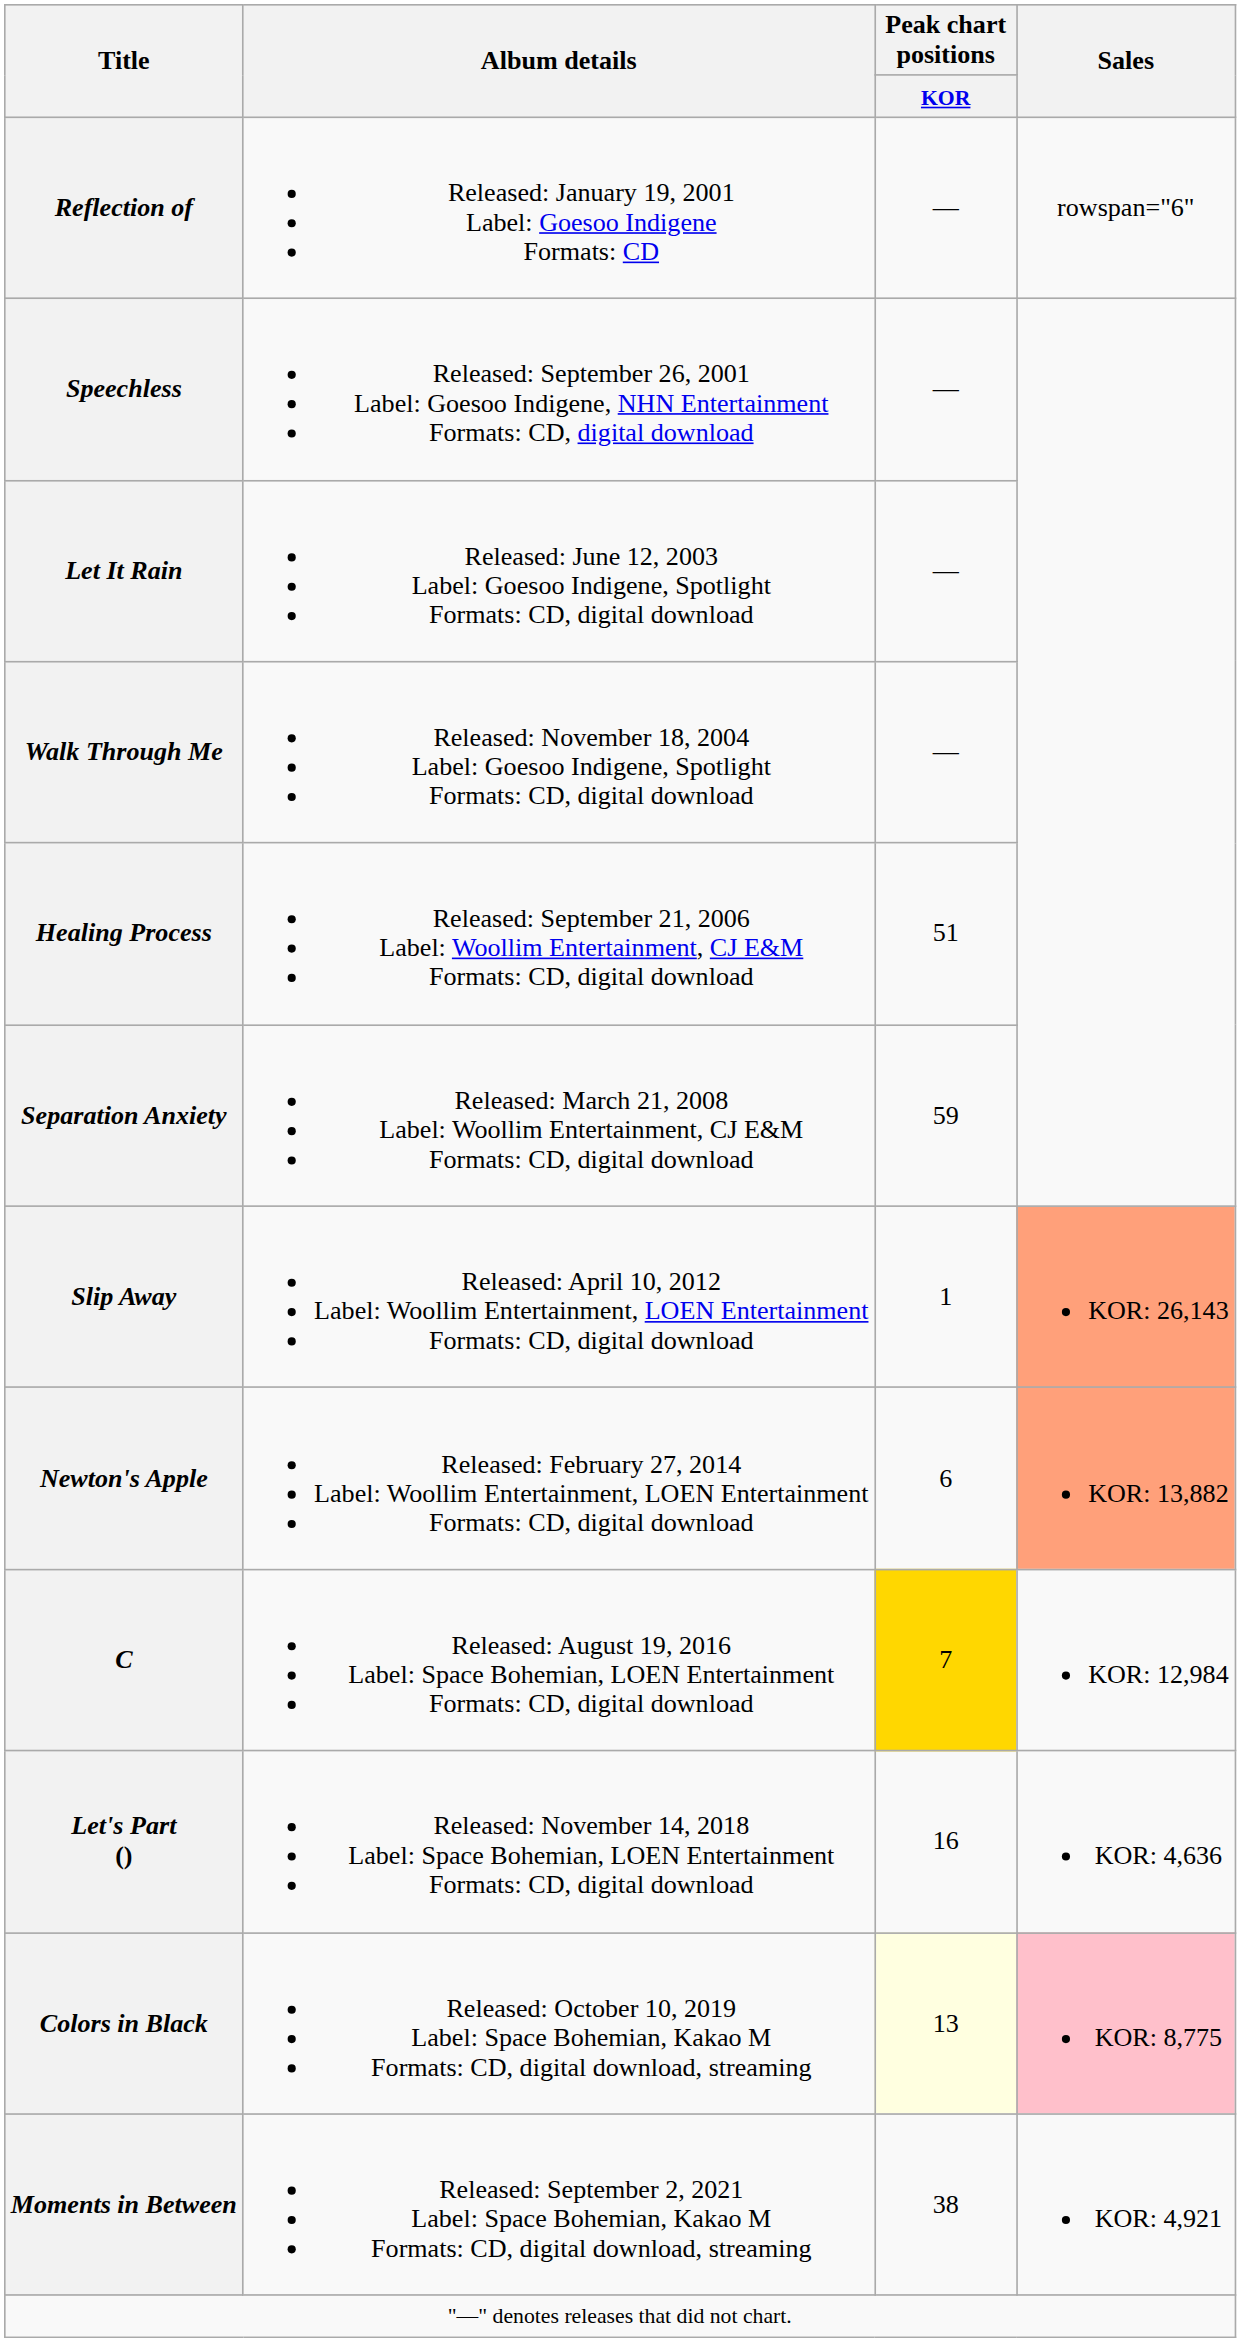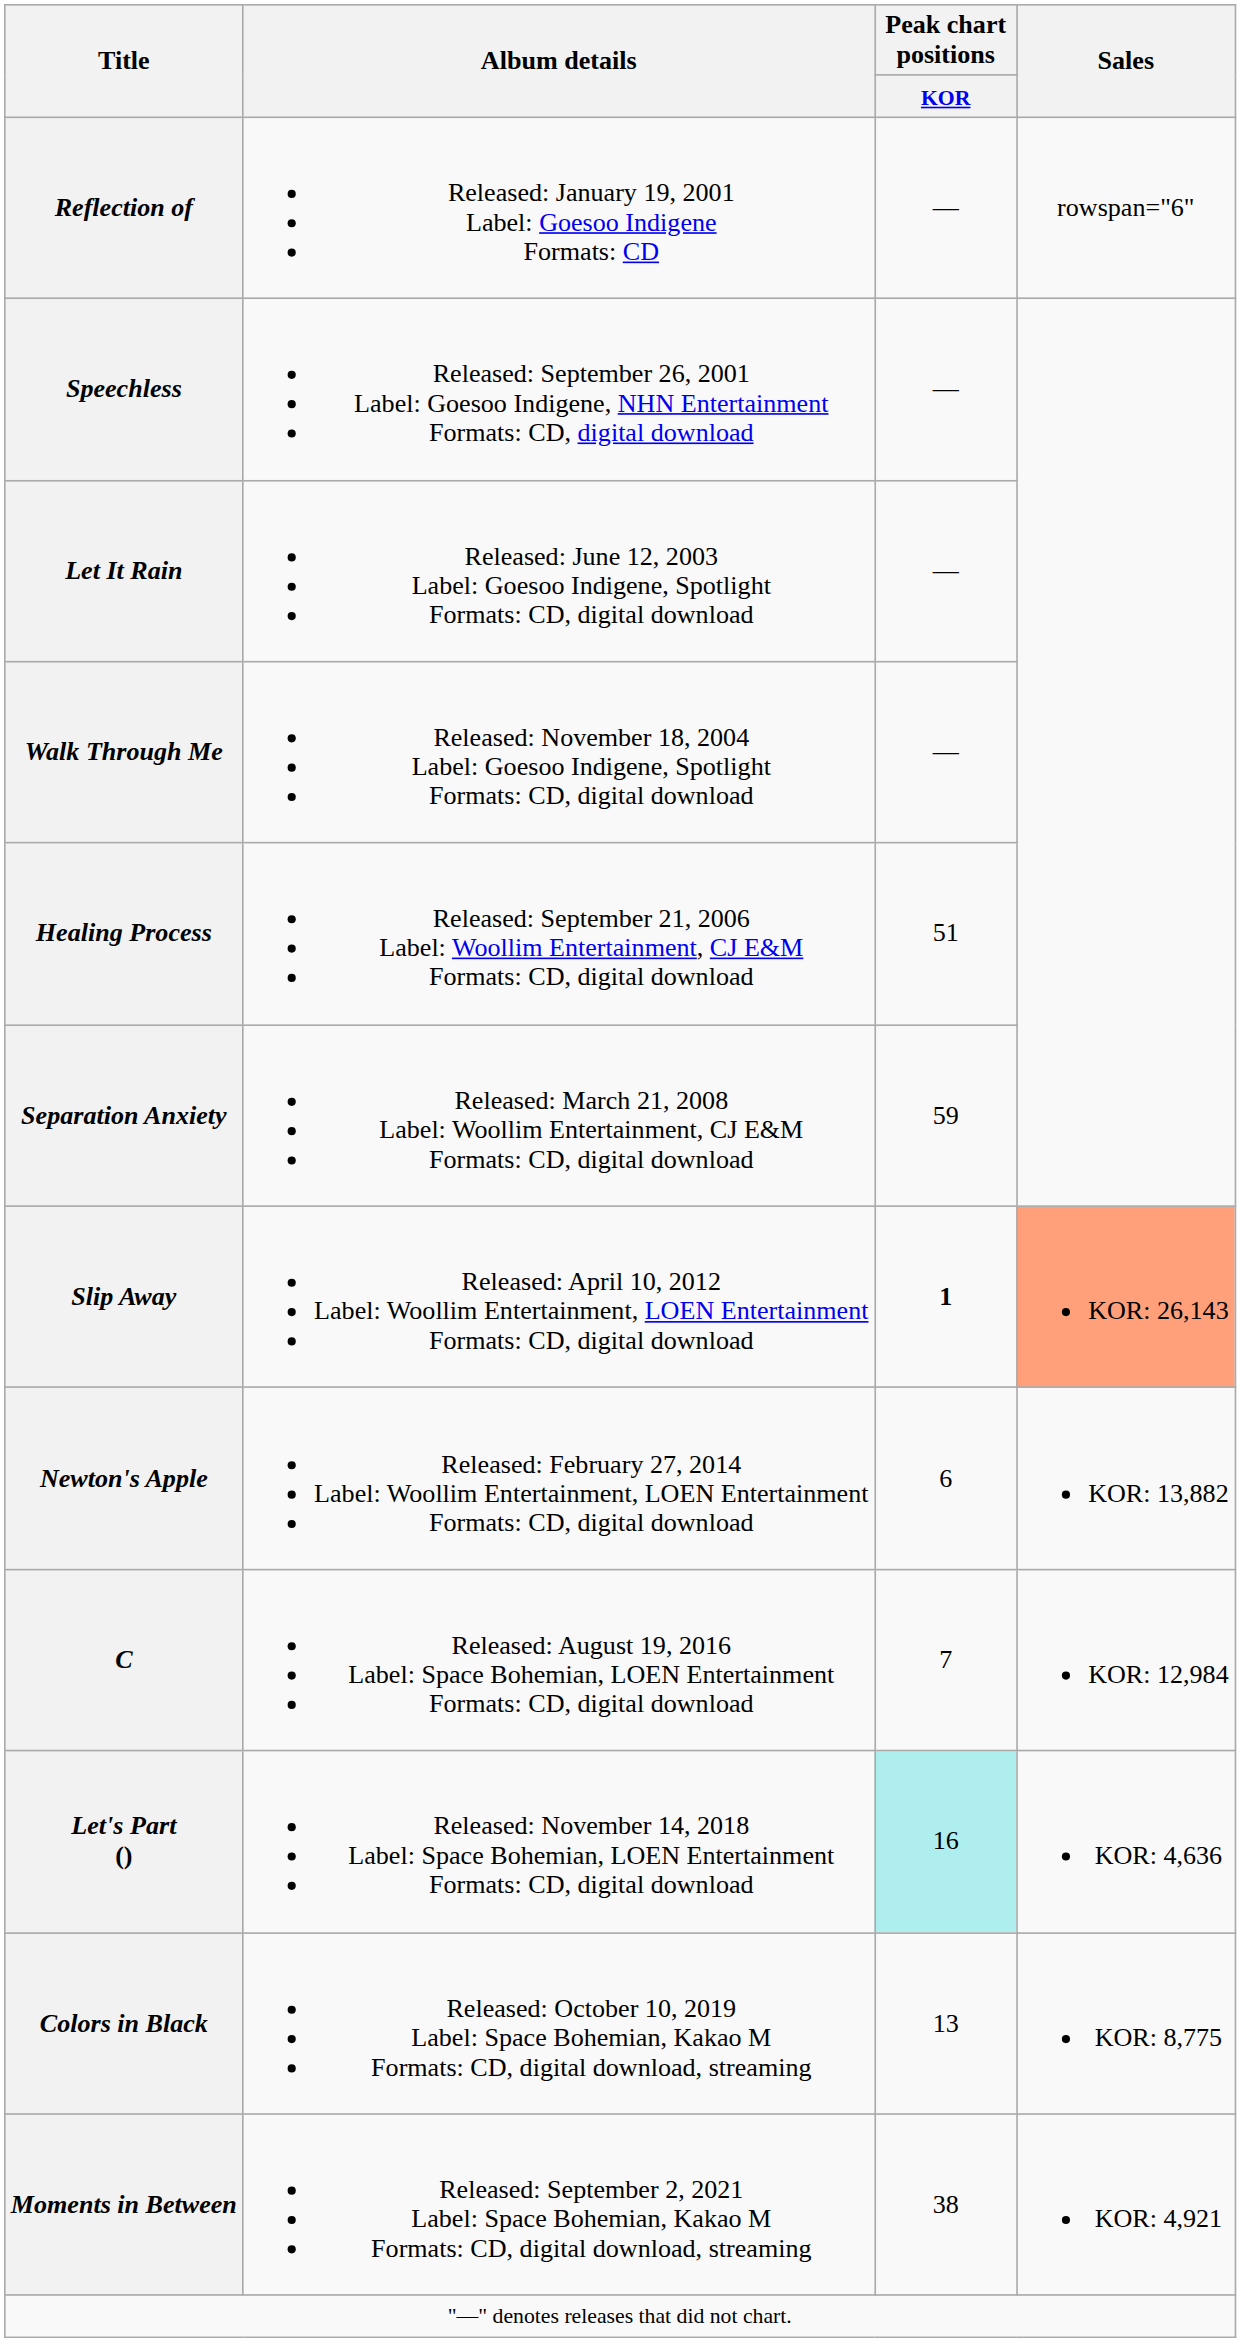(946, 1296) normal -> (946, 1296) bold
(1126, 1493) lightsalmon background -> (1126, 1493) no background
(946, 1659) gold background -> (946, 1659) no background
(946, 1841) no background -> (946, 1841) paleturquoise background
(946, 2022) lightyellow background -> (946, 2022) no background
(1126, 2038) pink background -> (1126, 2038) no background
